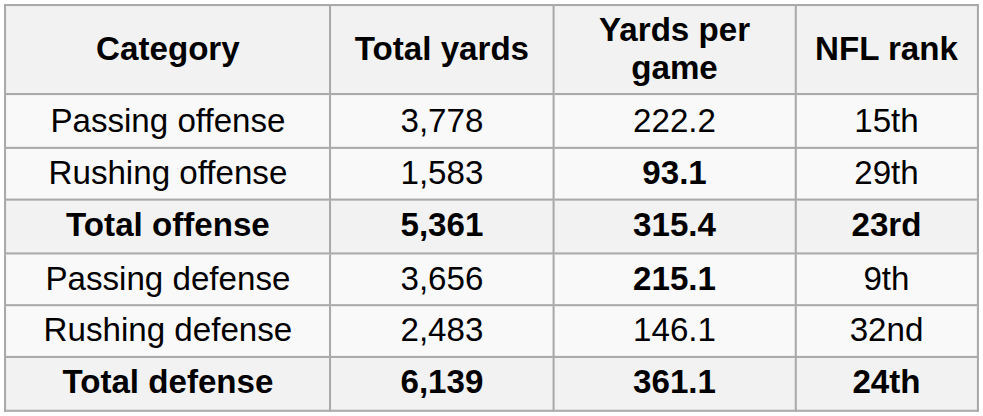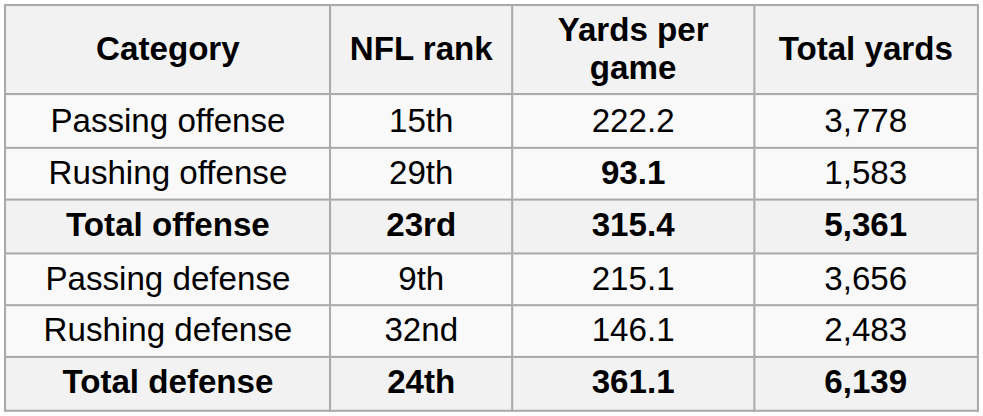columns swapped: (442, 49) <-> (886, 49)
(675, 278) bold -> (633, 278) normal
